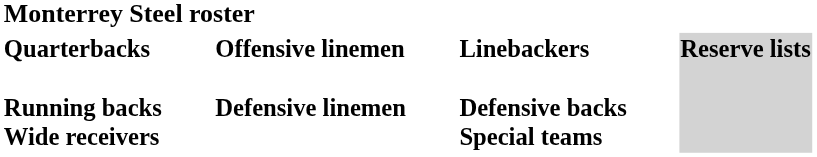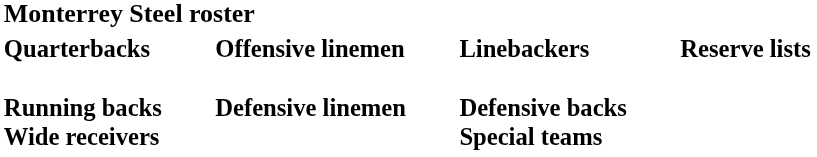(746, 48) lightgrey background -> (746, 48) no background
